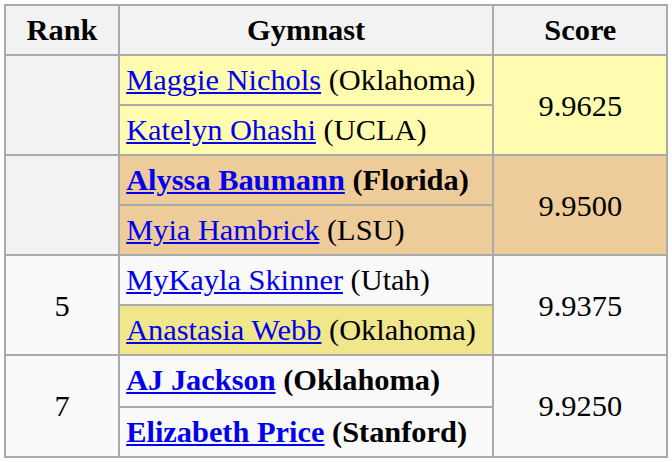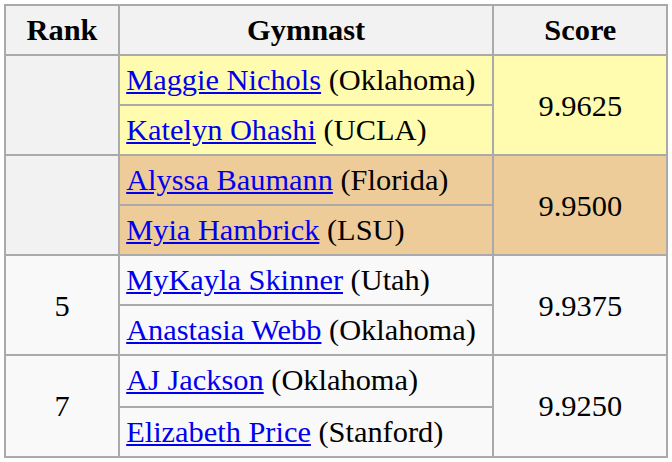(298, 180) bold -> (287, 180) normal
(301, 330) khaki background -> (301, 330) no background
(283, 380) bold -> (272, 380) normal
(297, 430) bold -> (285, 430) normal
